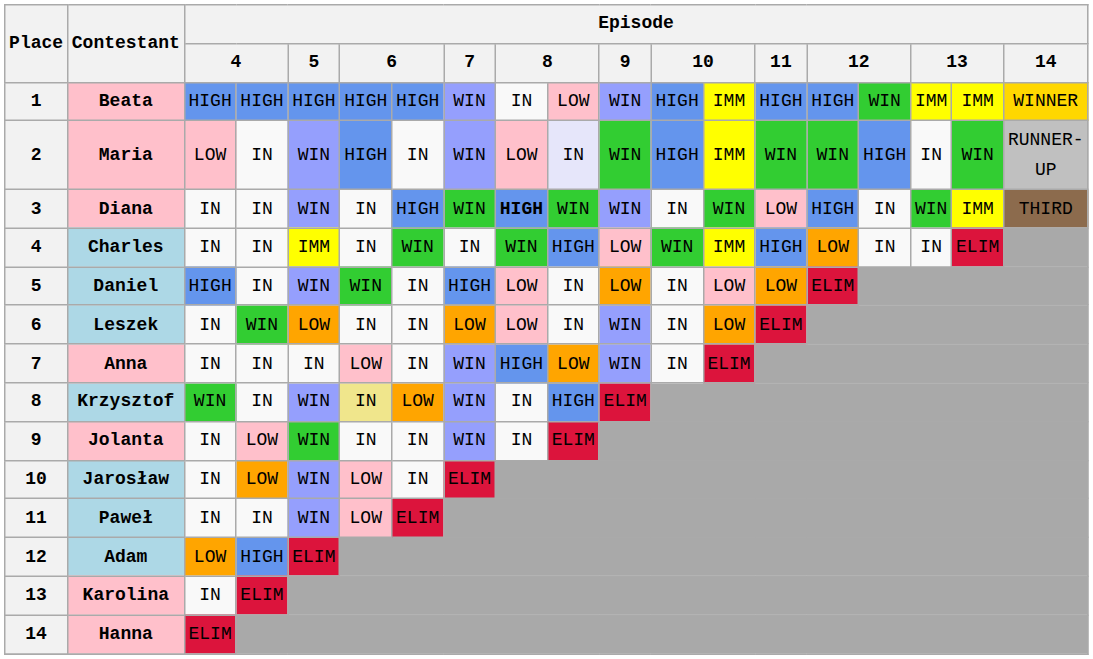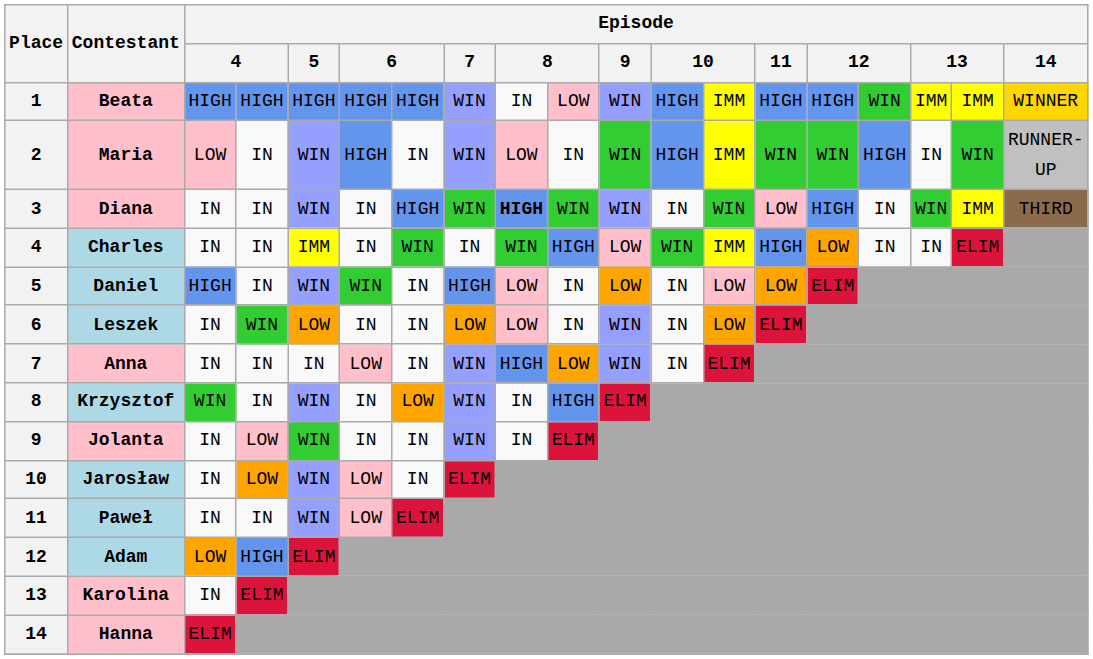(573, 155) lavender background -> (573, 155) no background
(366, 402) khaki background -> (366, 402) no background
